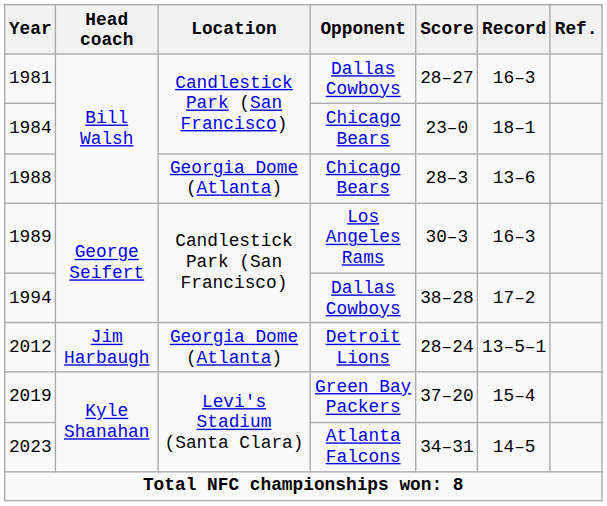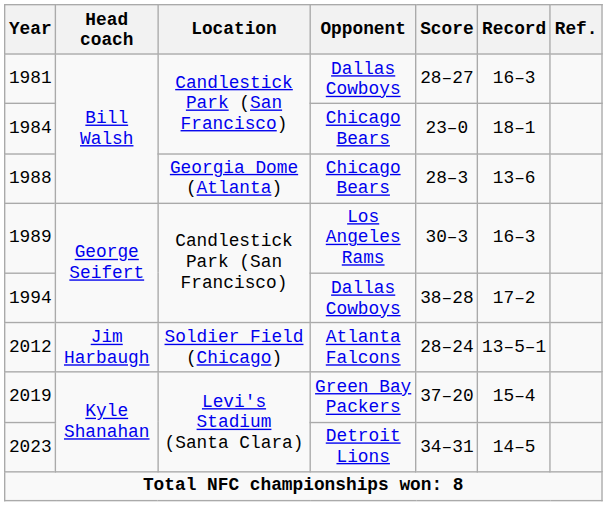(234, 347) Georgia Dome (Atlanta) -> (234, 347) Soldier Field (Chicago)
(363, 347) Detroit Lions -> (363, 347) Atlanta Falcons
(363, 447) Atlanta Falcons -> (363, 447) Detroit Lions
